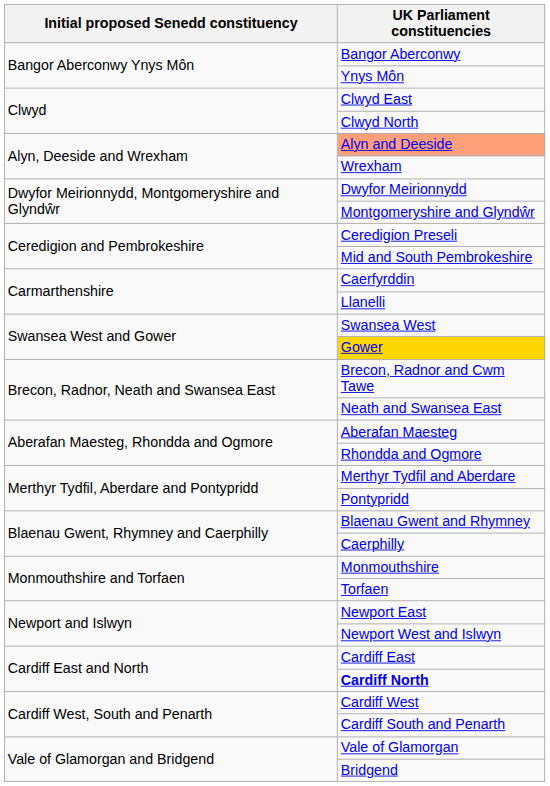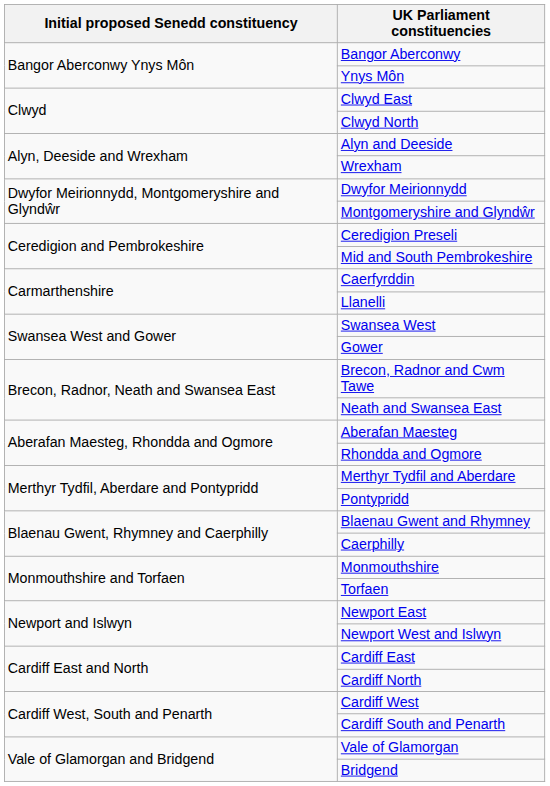(397, 144) lightsalmon background -> (397, 144) no background
(362, 347) gold background -> (362, 347) no background
(385, 680) bold -> (381, 680) normal
